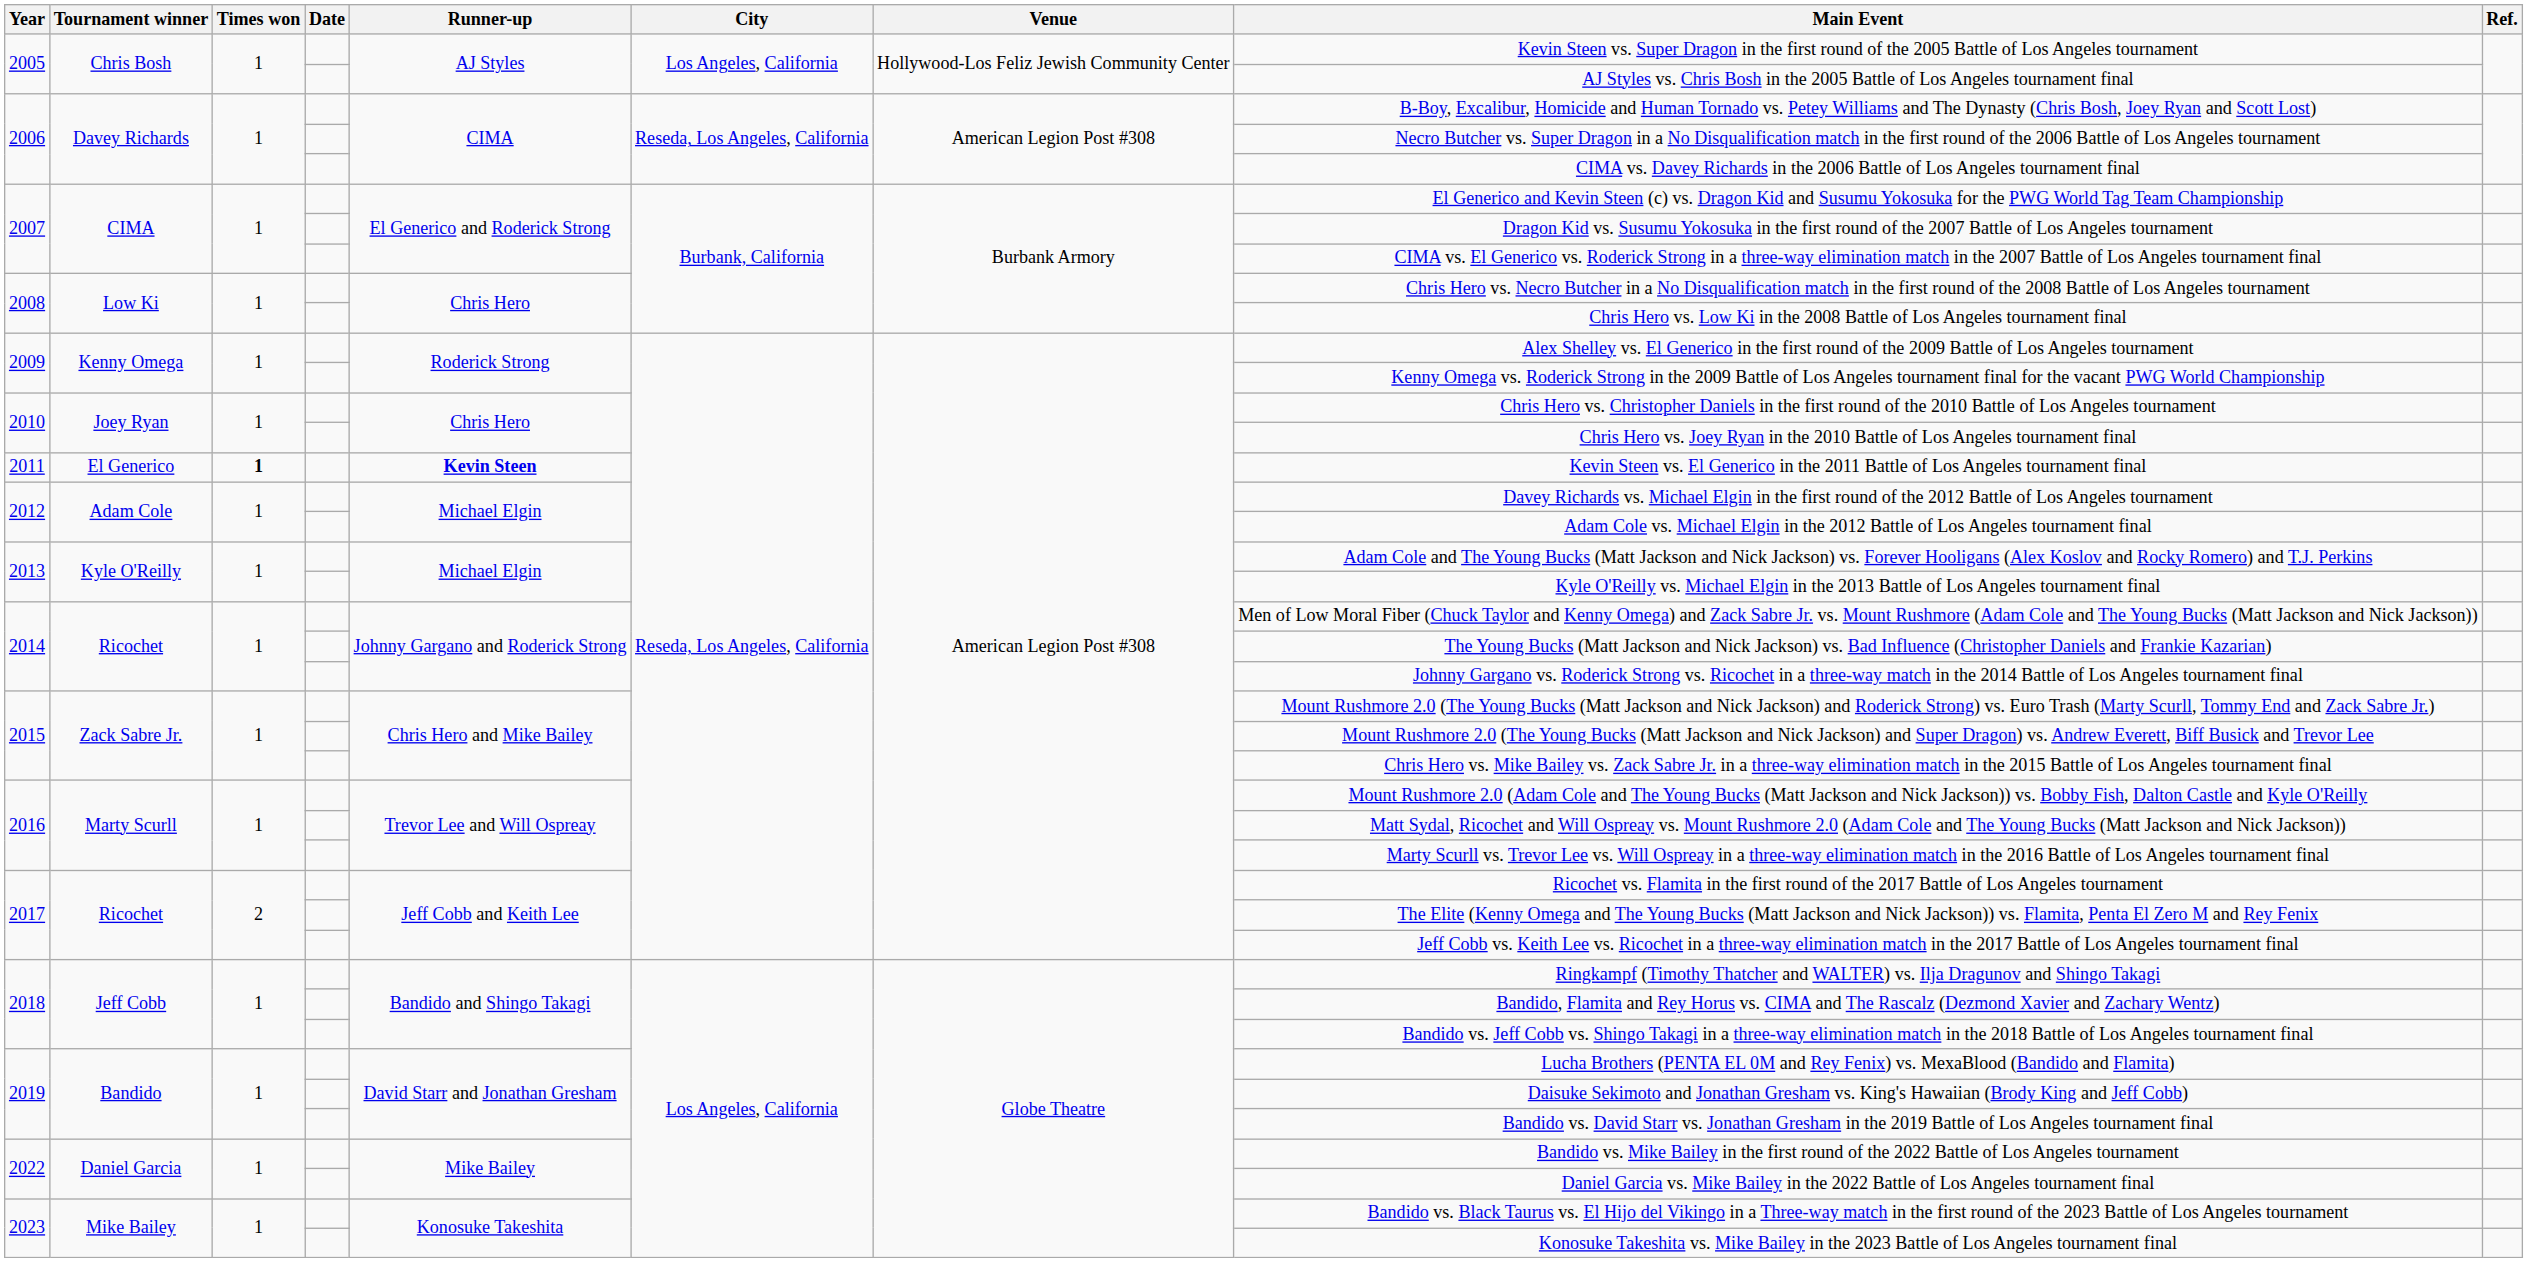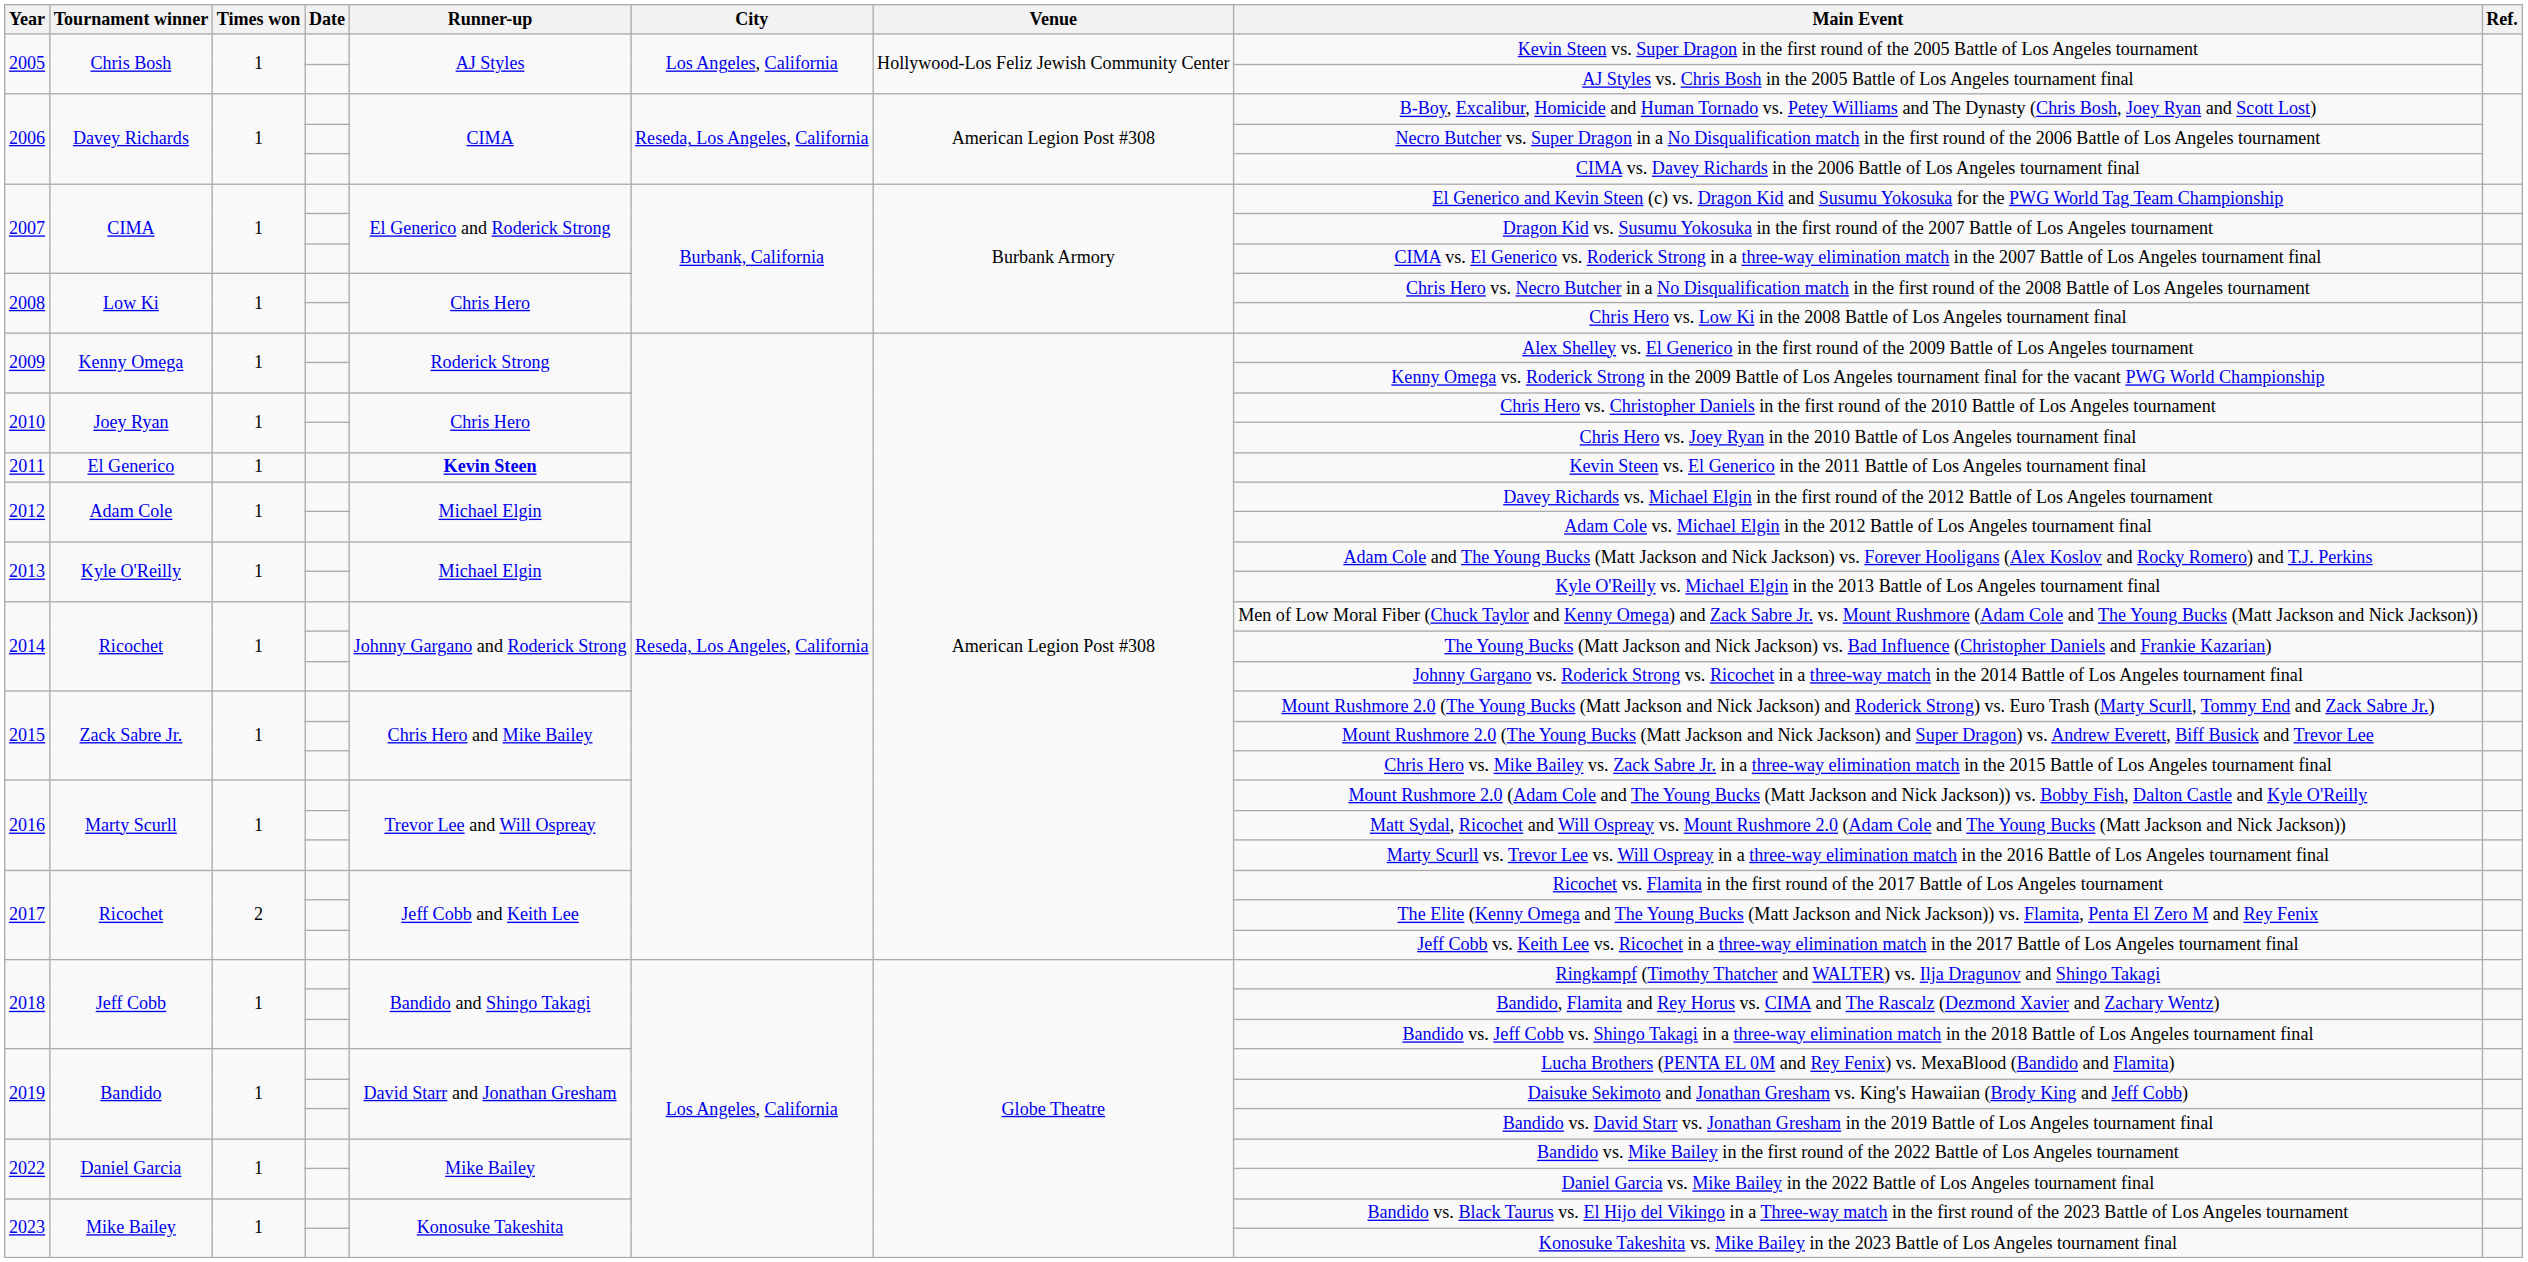(259, 466) bold -> (259, 466) normal
